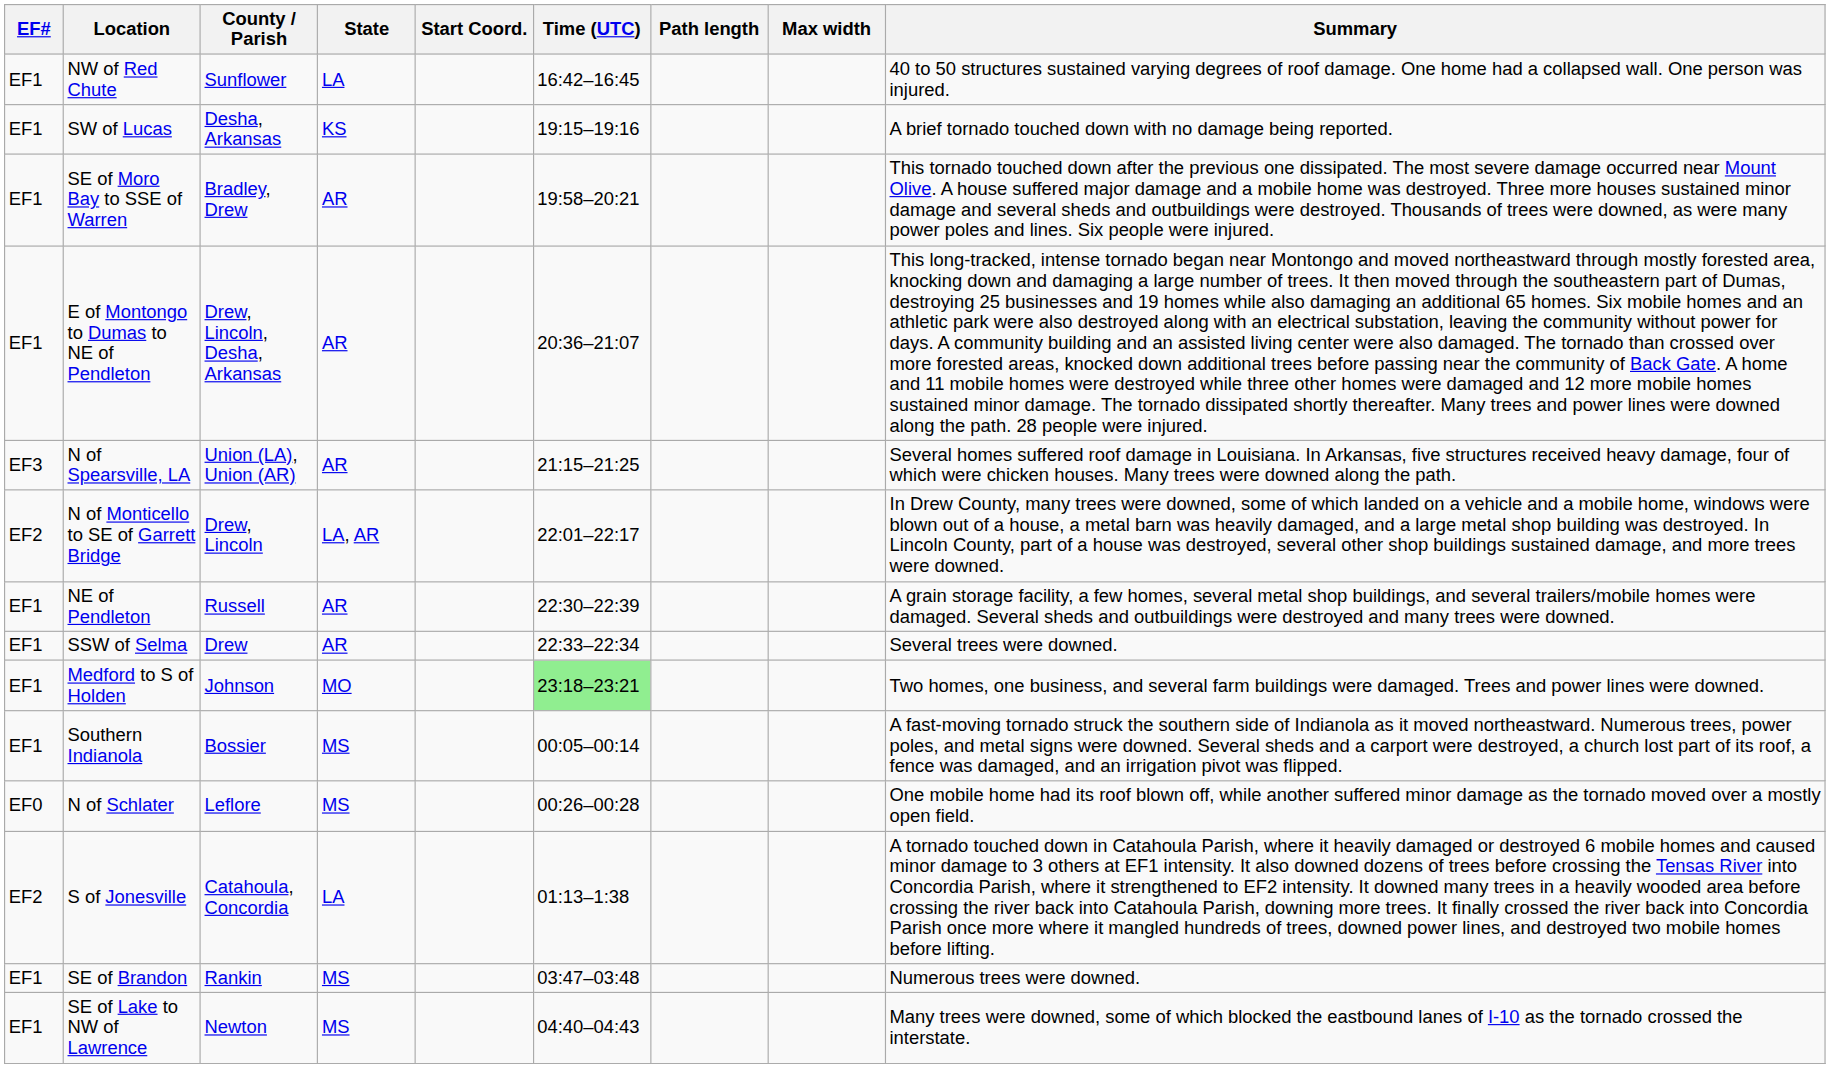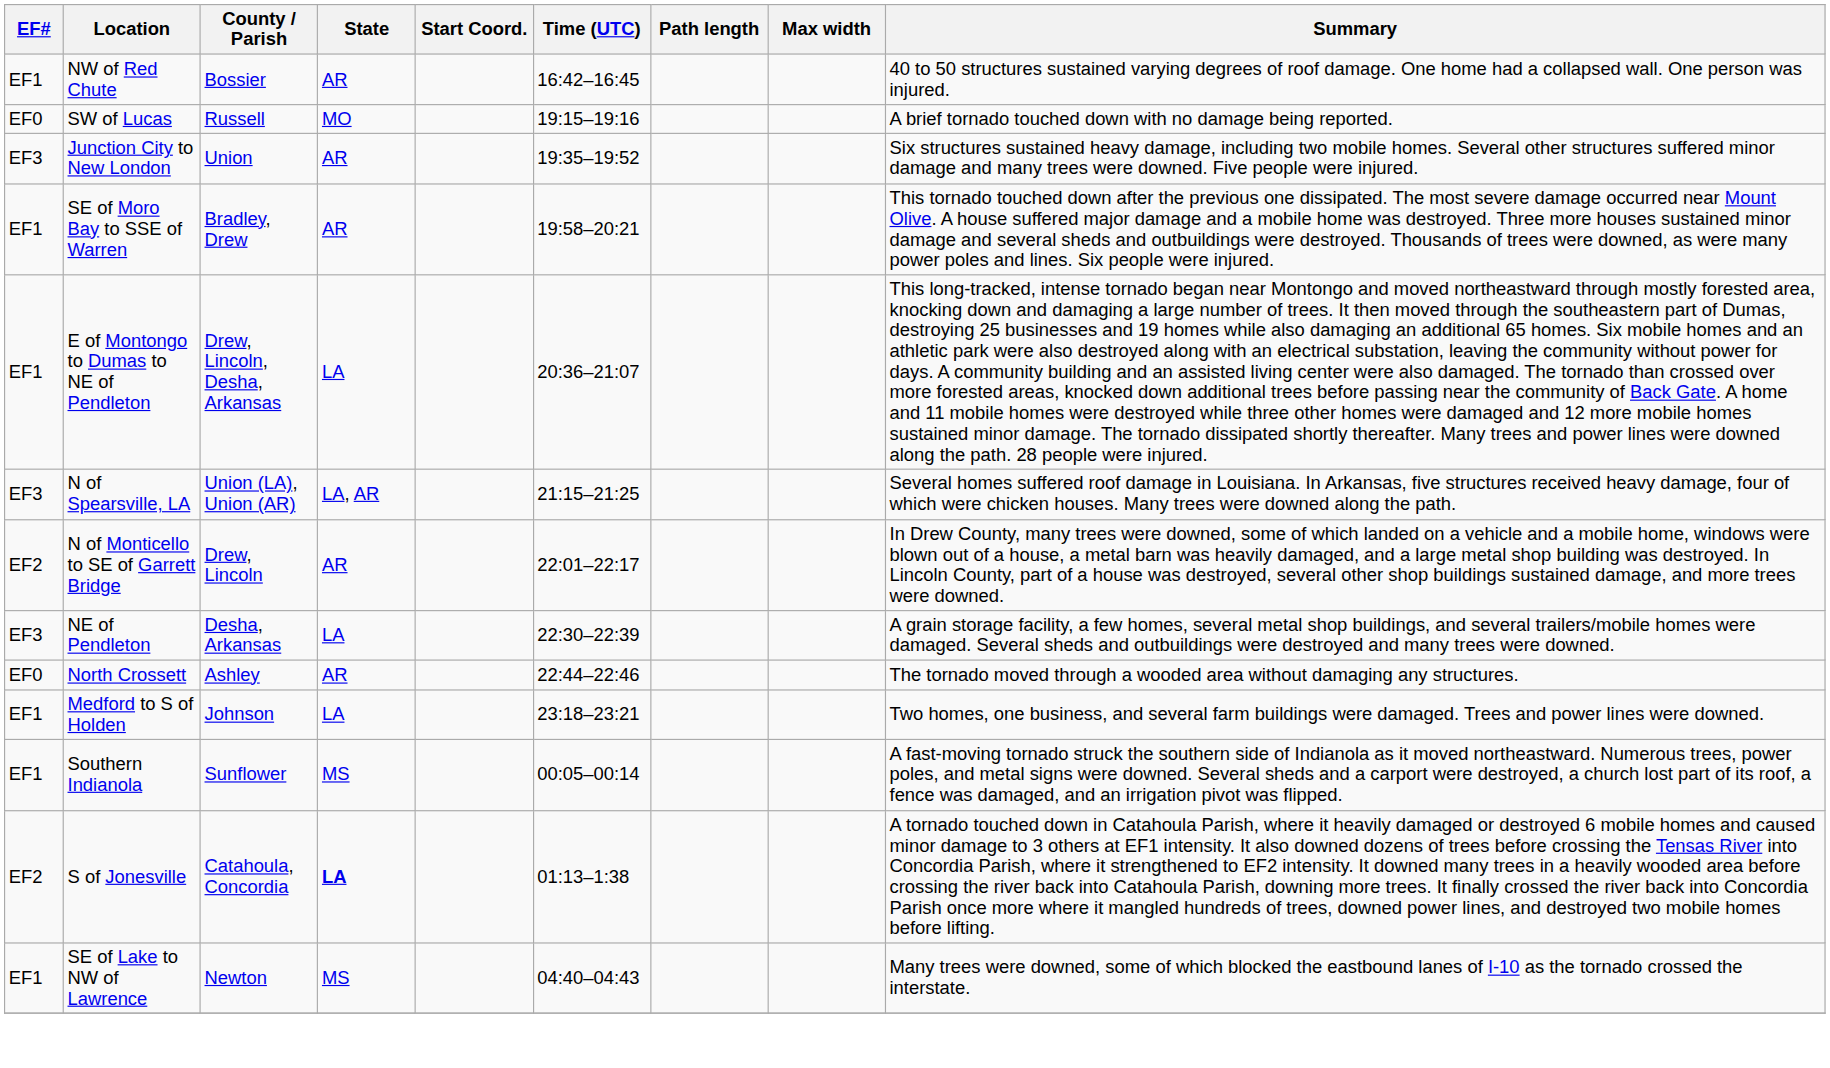(245, 79) Sunflower -> (235, 79) Bossier
(333, 79) LA -> (335, 79) AR
(26, 129) EF1 -> (26, 118) EF0
(243, 129) Desha, Arkansas -> (235, 118) Russell
(334, 129) KS -> (337, 118) MO
+ row: (130, 158)
(335, 342) AR -> (333, 371) LA
(335, 465) AR -> (351, 494) LA, AR
(351, 535) LA, AR -> (335, 564) AR
(26, 606) EF1 -> (26, 635) EF3
(235, 606) Russell -> (243, 635) Desha, Arkansas
(335, 606) AR -> (333, 635) LA
- row: (127, 645)
+ row: (127, 675)
(337, 685) MO -> (333, 714) LA
(588, 685) lightgreen background -> (588, 714) no background
(235, 745) Bossier -> (245, 774) Sunflower
- row: (121, 805)
(333, 897) normal -> (334, 876) bold
- row: (127, 978)
